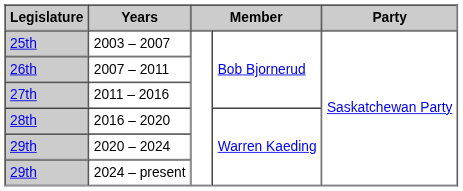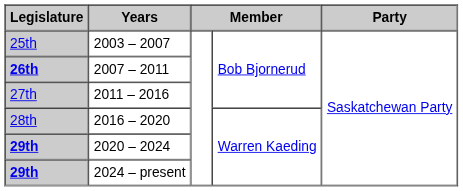(23, 69) normal -> (24, 69) bold
(23, 146) normal -> (24, 146) bold
(23, 172) normal -> (24, 172) bold
